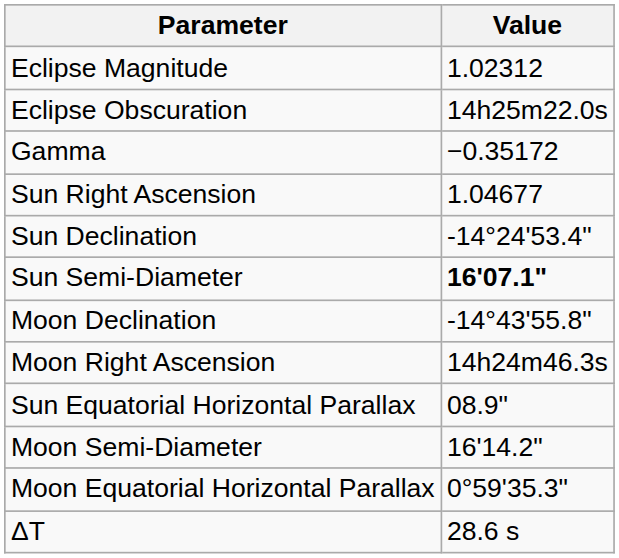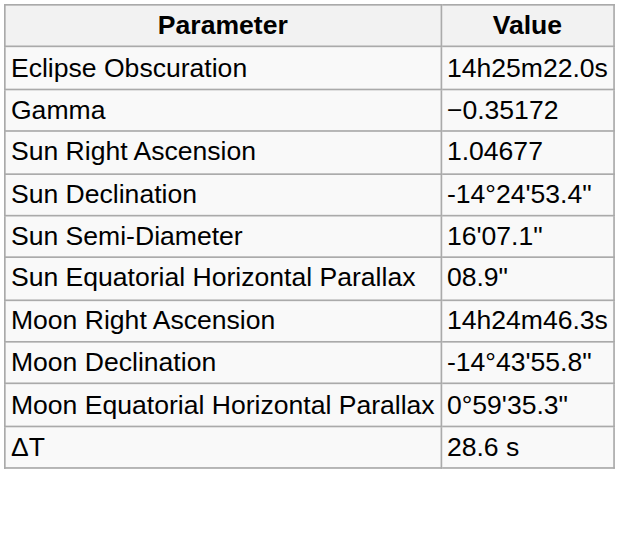- row: (119, 67)
(497, 278) bold -> (495, 236) normal
rows swapped: (213, 404) <-> (114, 320)
- row: (136, 446)
